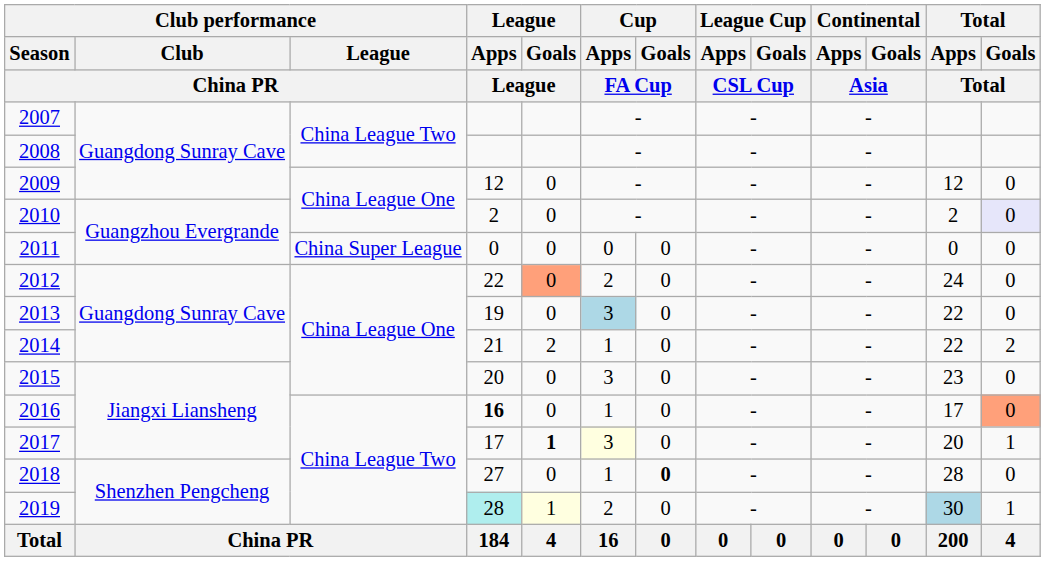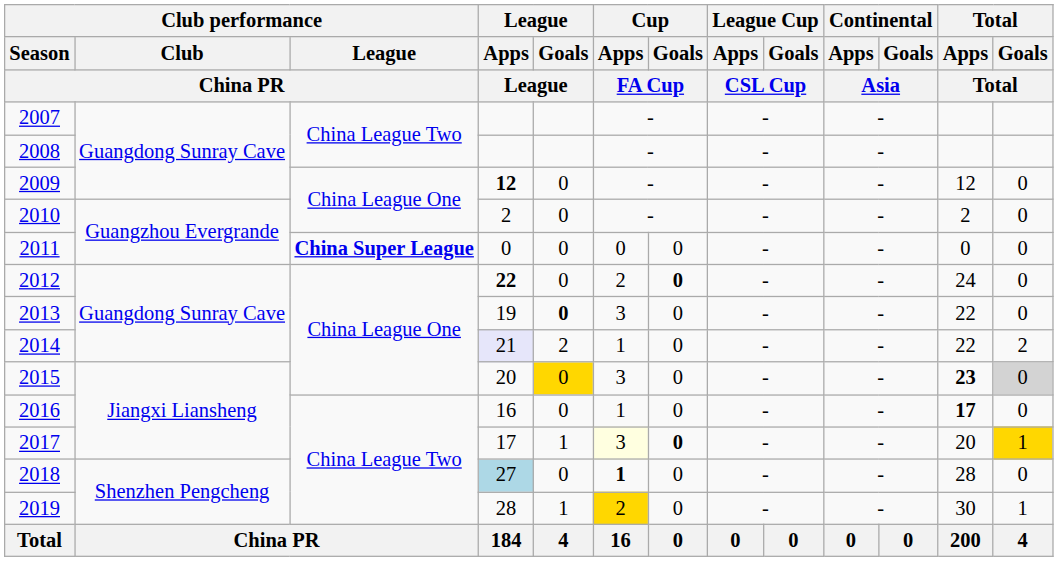(494, 183) normal -> (506, 183) bold
(1010, 215) lavender background -> (1023, 215) no background
(378, 248) normal -> (384, 248) bold
(494, 280) normal -> (506, 280) bold
(551, 280) lightsalmon background -> (563, 280) no background
(666, 280) normal -> (678, 280) bold
(551, 313) normal -> (563, 313) bold
(608, 313) lightblue background -> (621, 313) no background
(494, 345) no background -> (506, 345) lavender background
(551, 378) no background -> (563, 378) gold background
(953, 378) normal -> (965, 378) bold
(1010, 378) no background -> (1023, 378) lightgrey background
(494, 410) bold -> (506, 410) normal
(953, 410) normal -> (965, 410) bold
(1010, 410) lightsalmon background -> (1023, 410) no background
(551, 442) bold -> (563, 442) normal
(666, 442) normal -> (678, 442) bold
(1010, 442) no background -> (1023, 442) gold background
(494, 475) no background -> (506, 475) lightblue background
(608, 475) normal -> (621, 475) bold
(666, 475) bold -> (678, 475) normal
(494, 507) paleturquoise background -> (506, 507) no background
(551, 507) lightyellow background -> (563, 507) no background
(608, 507) no background -> (621, 507) gold background
(953, 507) lightblue background -> (965, 507) no background
